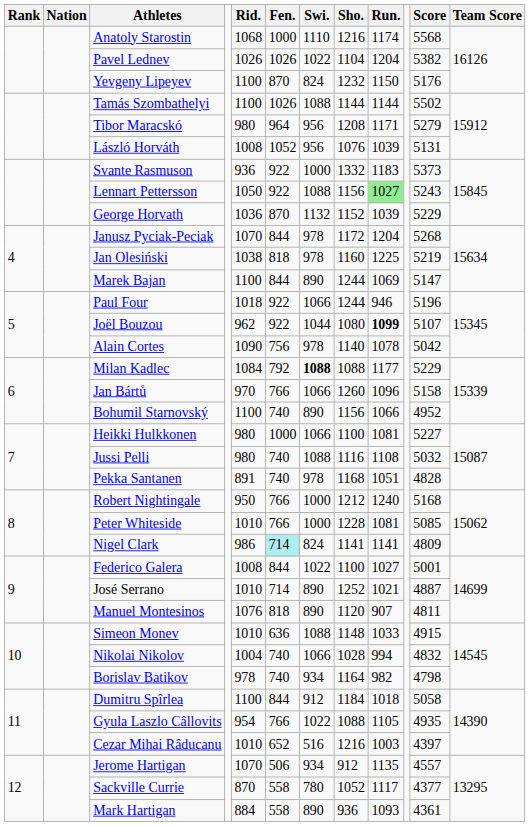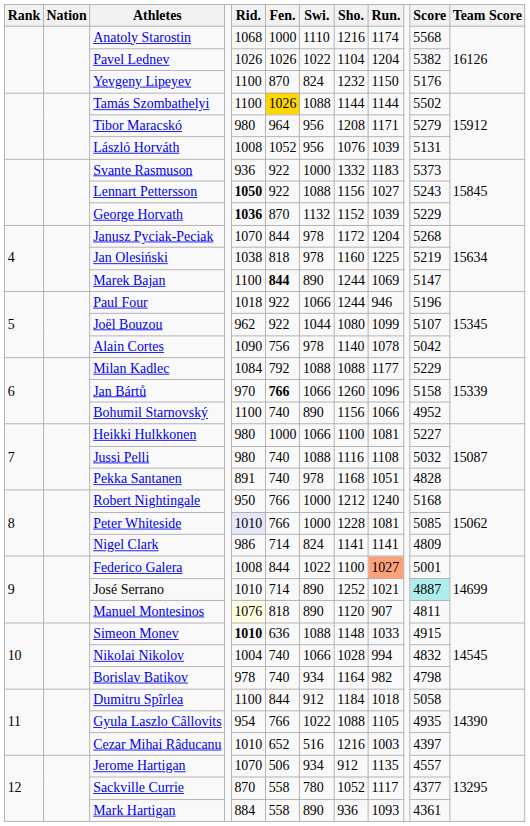(283, 103) no background -> (283, 103) gold background
(248, 192) normal -> (248, 192) bold
(385, 192) lightgreen background -> (385, 192) no background
(248, 214) normal -> (248, 214) bold
(279, 280) normal -> (279, 280) bold
(385, 324) bold -> (385, 324) normal
(317, 368) bold -> (317, 368) normal
(279, 390) normal -> (279, 390) bold
(248, 523) no background -> (248, 523) lavender background
(279, 545) paleturquoise background -> (279, 545) no background
(385, 567) no background -> (385, 567) lightsalmon background
(427, 589) no background -> (427, 589) paleturquoise background
(248, 611) no background -> (248, 611) lightyellow background
(248, 633) normal -> (248, 633) bold
